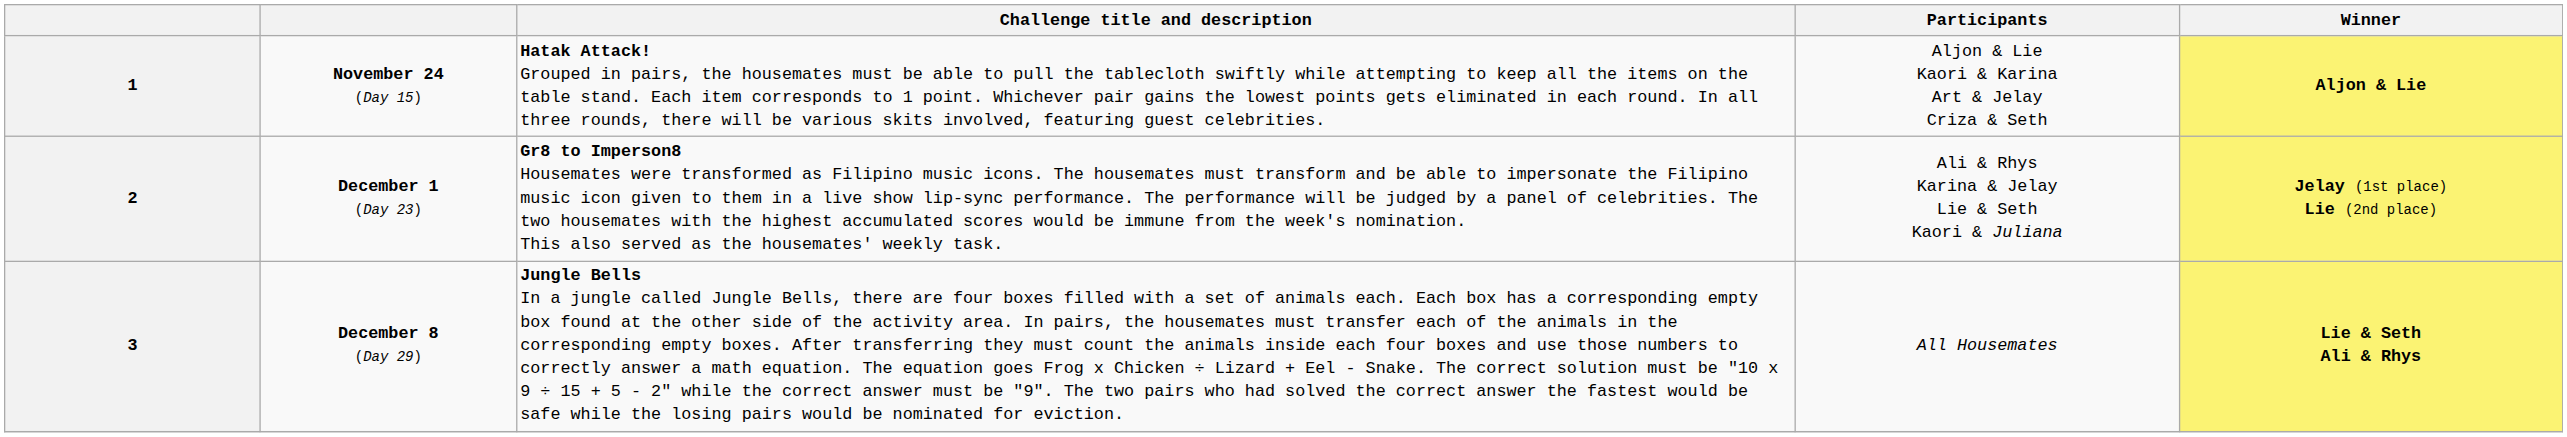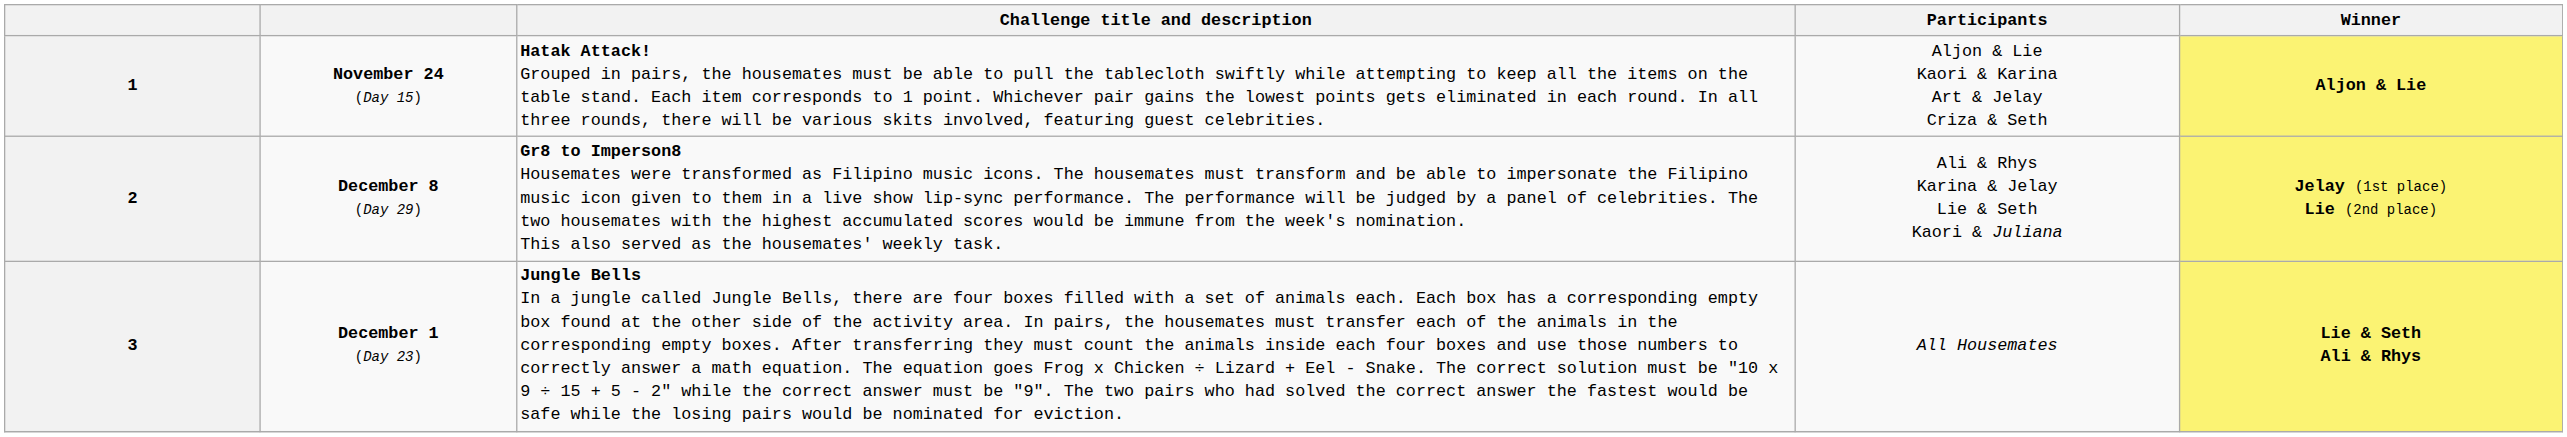(388, 197) December 1 (Day 23) -> (388, 197) December 8 (Day 29)
(388, 345) December 8 (Day 29) -> (388, 345) December 1 (Day 23)
